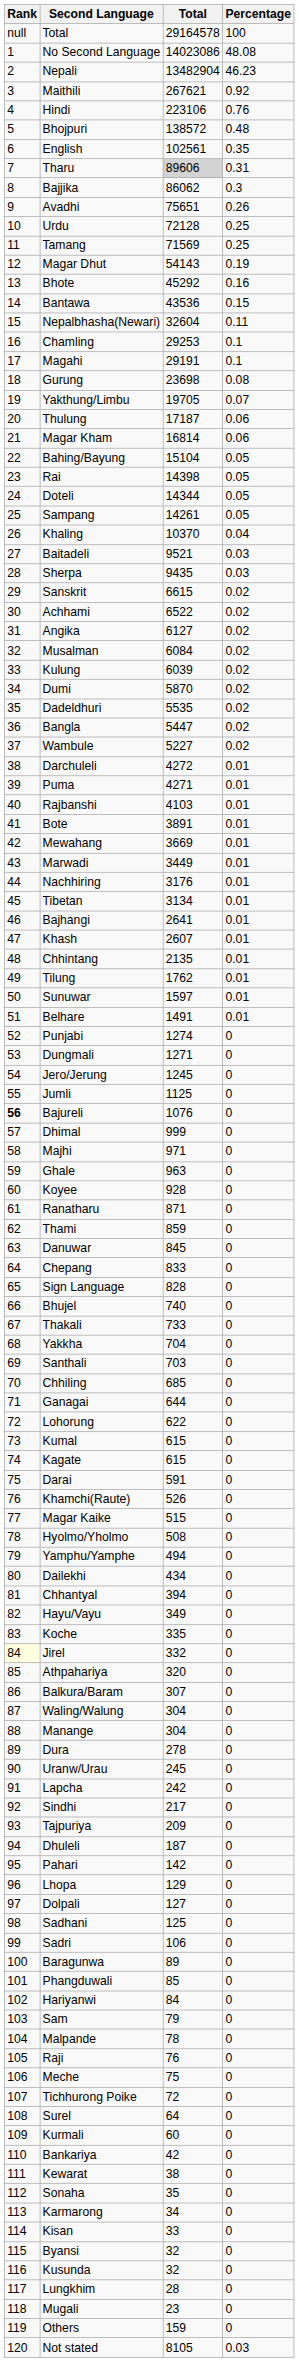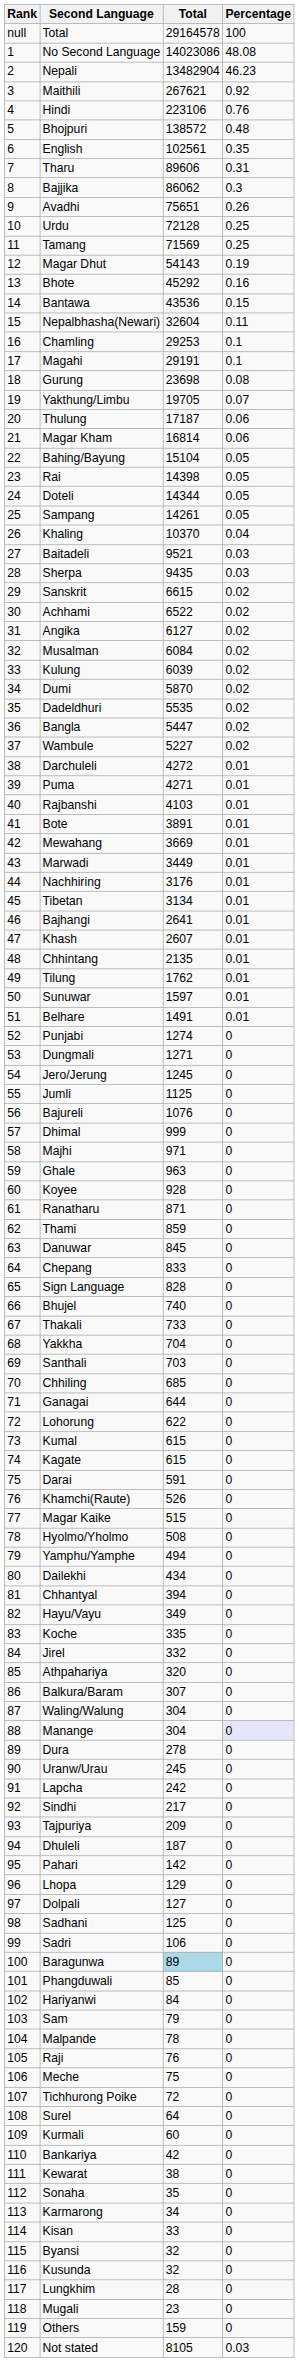(183, 168) lightgrey background -> (183, 168) no background
(14, 1113) bold -> (14, 1113) normal
(14, 1653) lightyellow background -> (14, 1653) no background
(229, 1730) no background -> (229, 1730) lavender background
(173, 1961) no background -> (173, 1961) lightblue background
